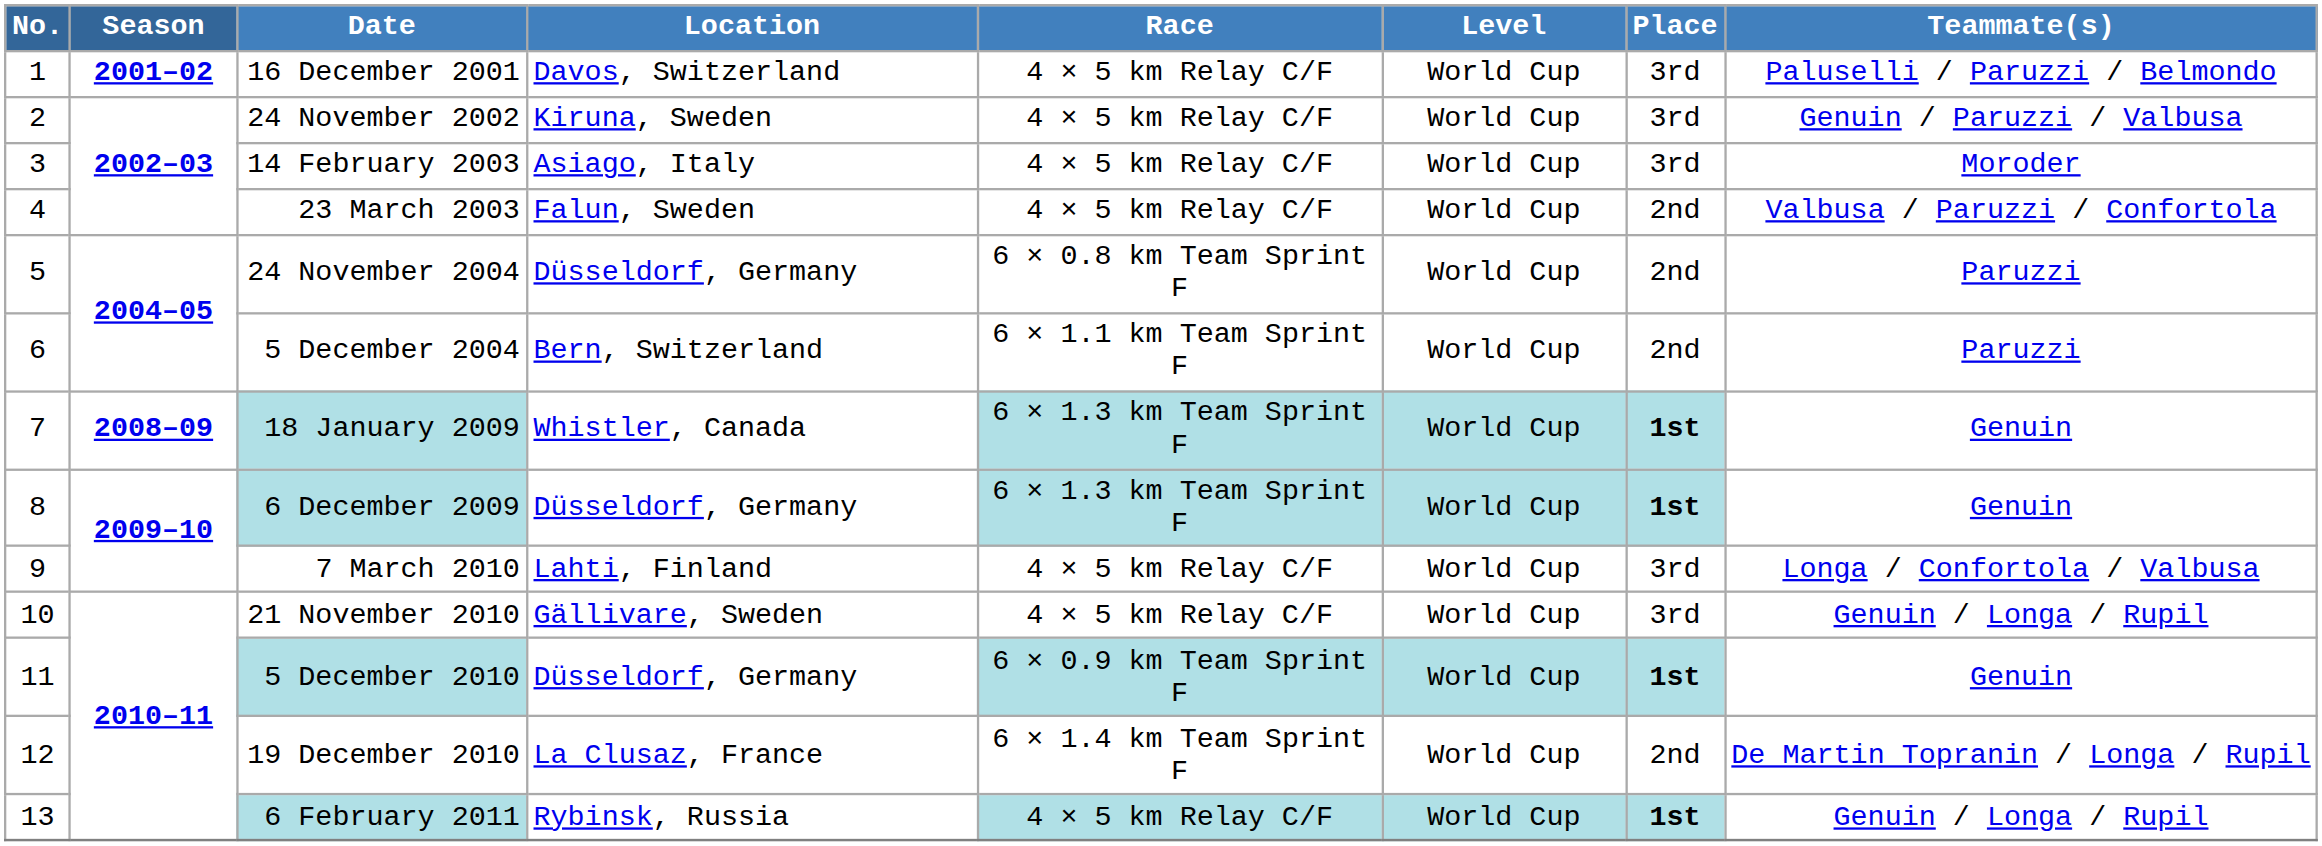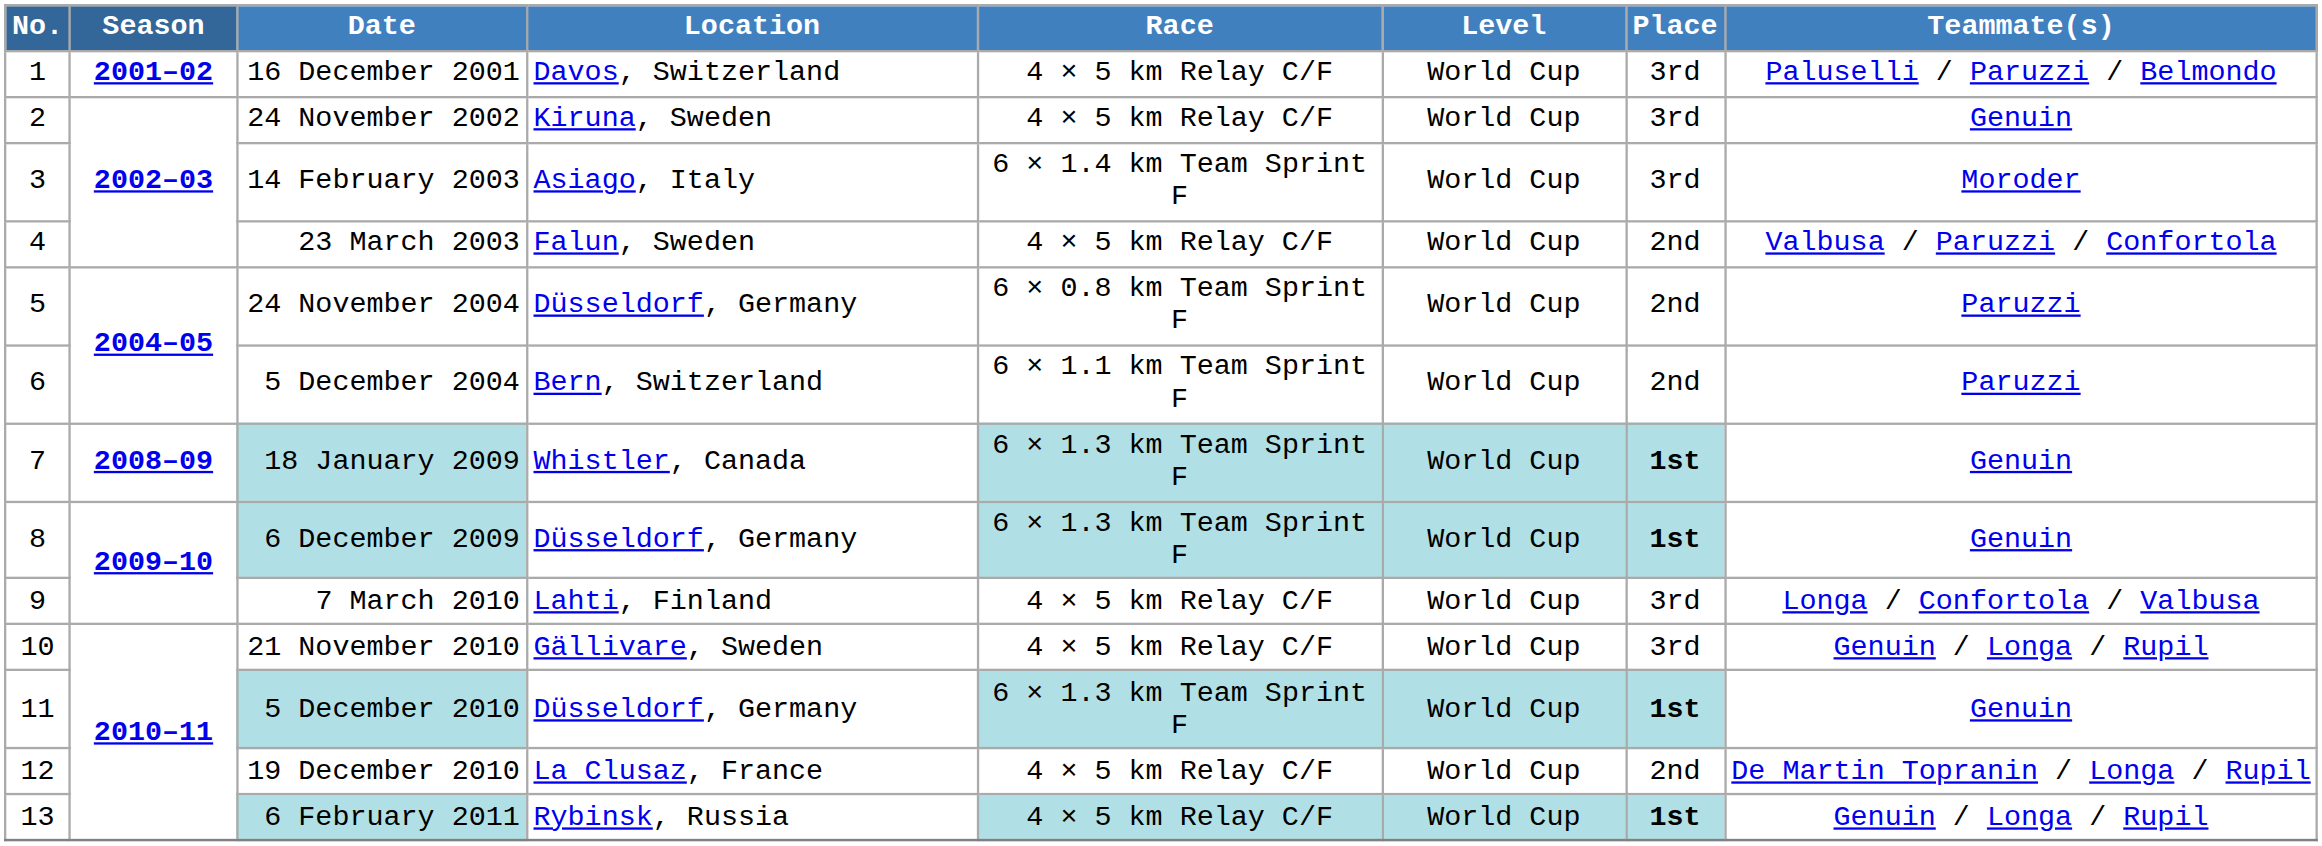(2021, 120) Genuin / Paruzzi / Valbusa -> (2021, 120) Genuin
(1180, 166) 4 × 5 km Relay C/F -> (1180, 182) 6 × 1.4 km Team Sprint F
(1180, 678) 6 × 0.9 km Team Sprint F -> (1180, 710) 6 × 1.3 km Team Sprint F
(1180, 756) 6 × 1.4 km Team Sprint F -> (1180, 772) 4 × 5 km Relay C/F
